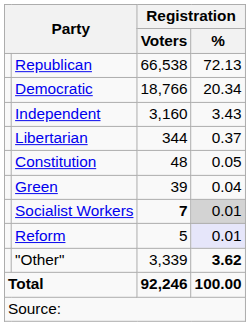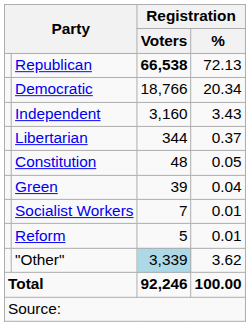(164, 65) normal -> (164, 65) bold
(183, 211) bold -> (183, 211) normal
(227, 211) lightgrey background -> (227, 211) no background
(227, 235) lavender background -> (227, 235) no background
(168, 260) no background -> (168, 260) lightblue background
(227, 260) bold -> (227, 260) normal
